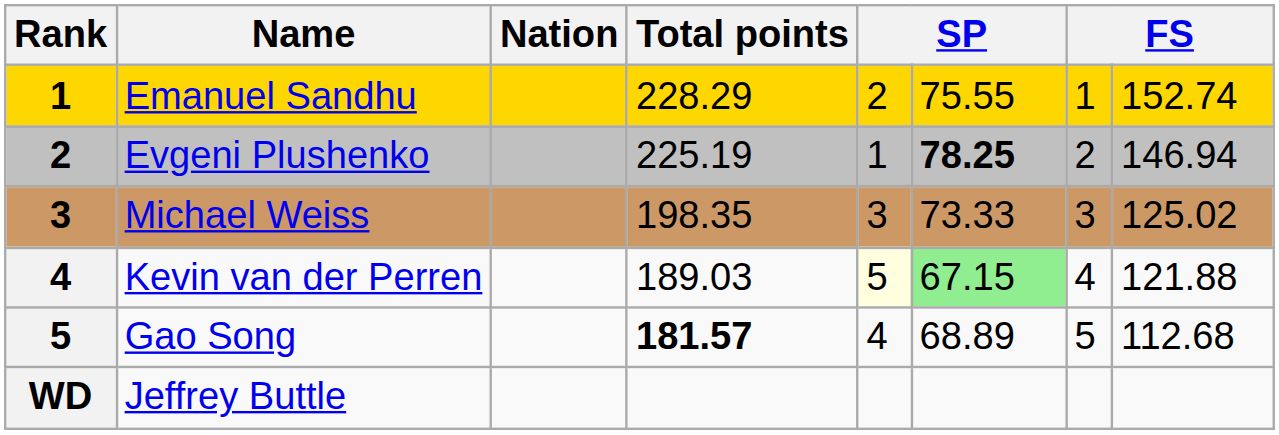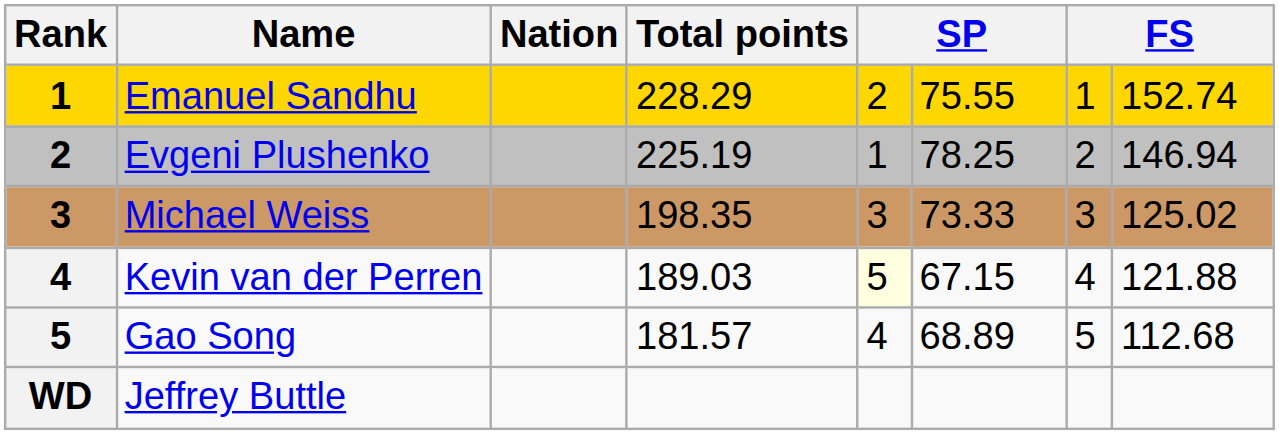(967, 155) bold -> (967, 155) normal
(967, 276) lightgreen background -> (967, 276) no background
(694, 336) bold -> (694, 336) normal
